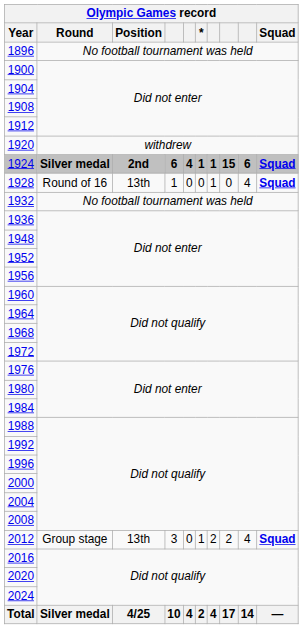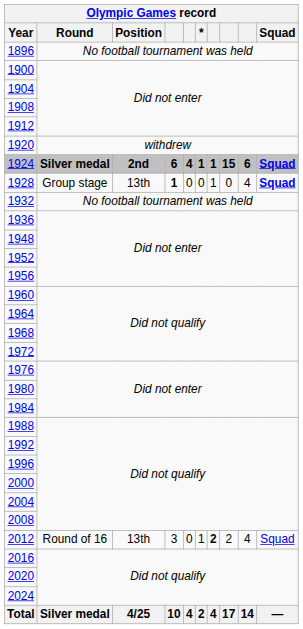(75, 182) Round of 16 -> (75, 182) Group stage
(174, 182) normal -> (174, 182) bold
(75, 539) Group stage -> (75, 539) Round of 16
(213, 539) normal -> (213, 539) bold
(277, 539) bold -> (277, 539) normal
